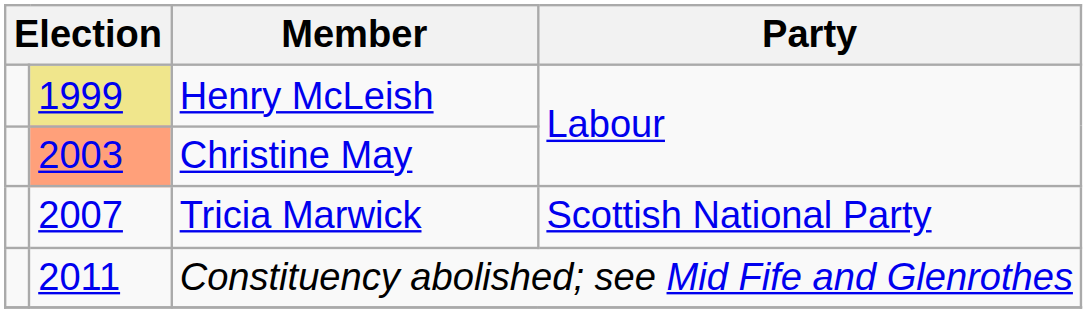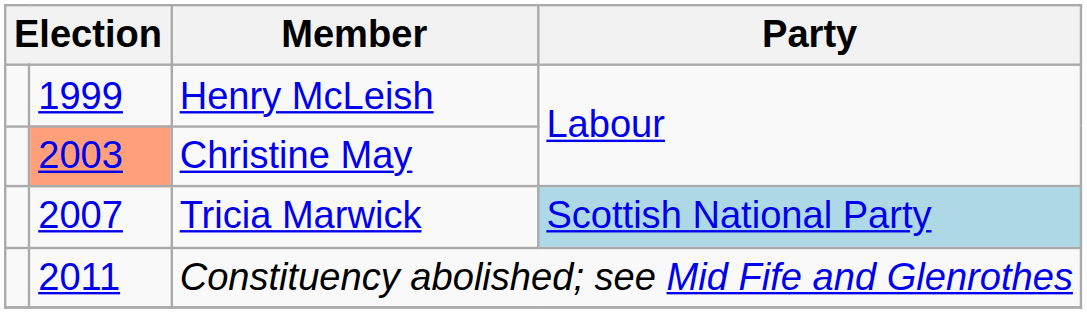(81, 95) khaki background -> (81, 95) no background
(739, 215) no background -> (739, 215) lightblue background
